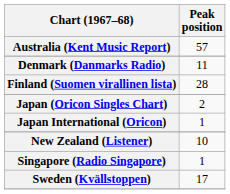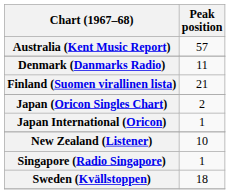(202, 84) 28 -> (202, 84) 21
(202, 179) 17 -> (202, 179) 18
